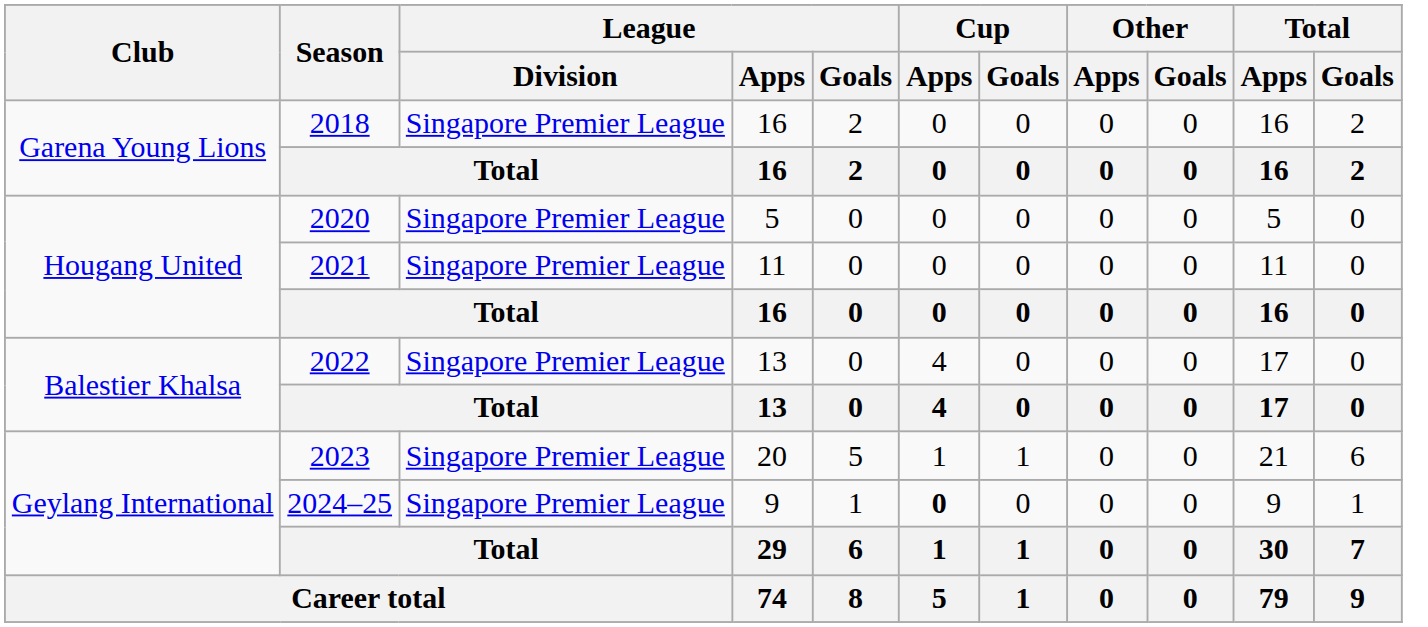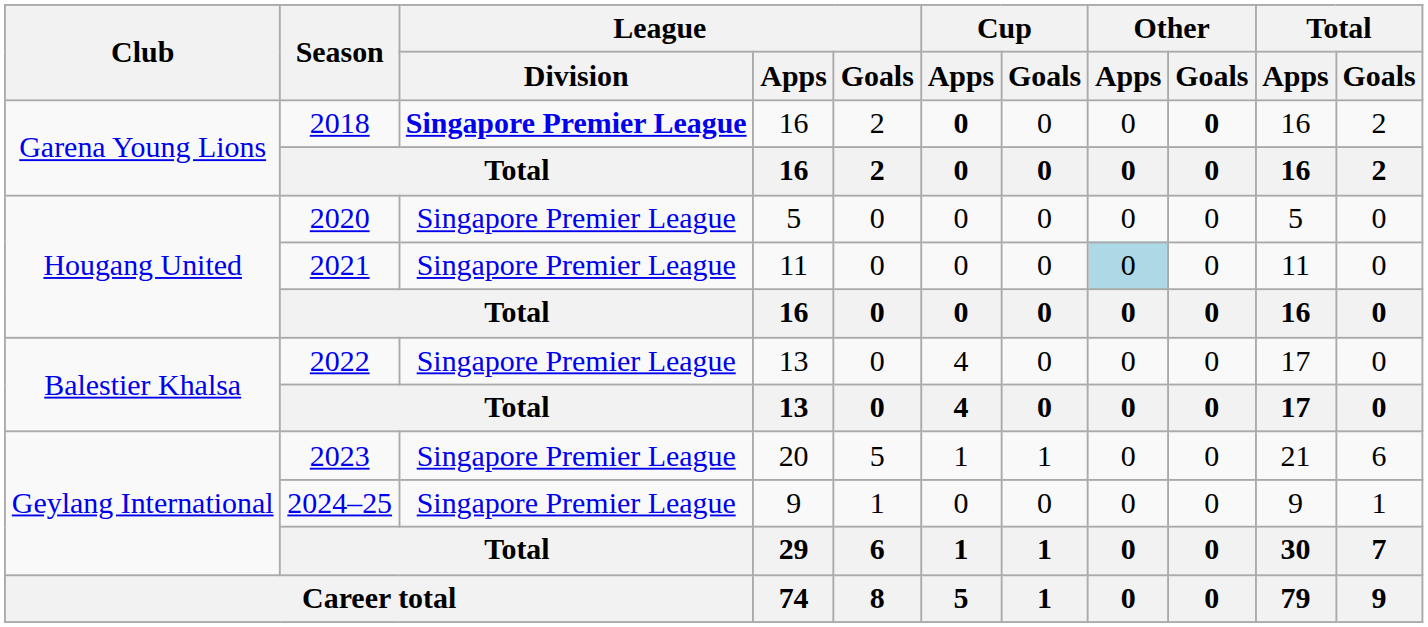(565, 123) normal -> (576, 123) bold
(939, 123) normal -> (961, 123) bold
(1190, 123) normal -> (1212, 123) bold
(1106, 265) no background -> (1128, 265) lightblue background
(939, 502) bold -> (961, 502) normal
